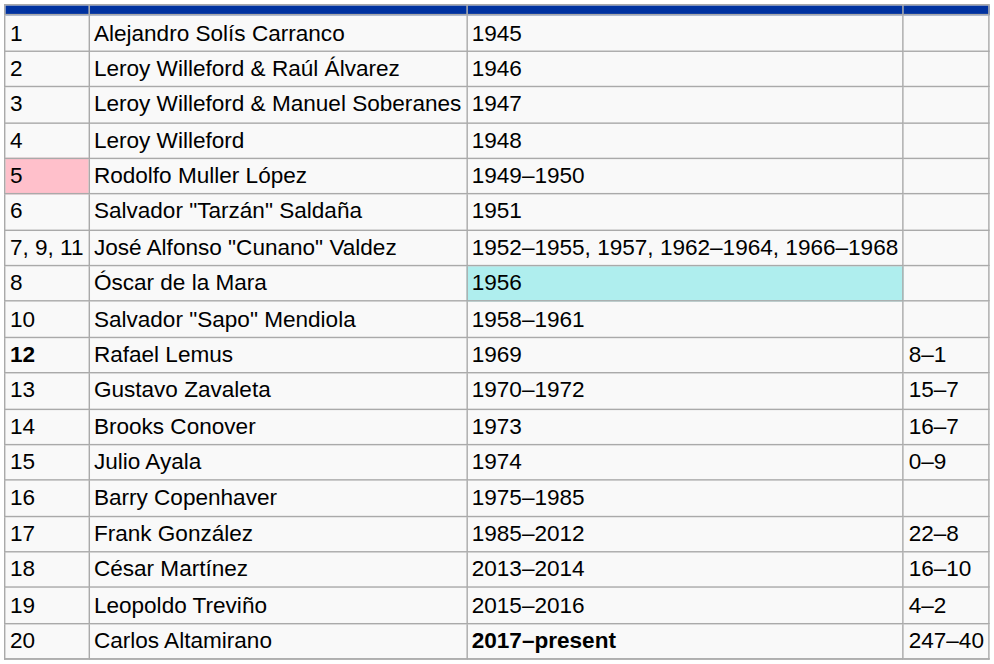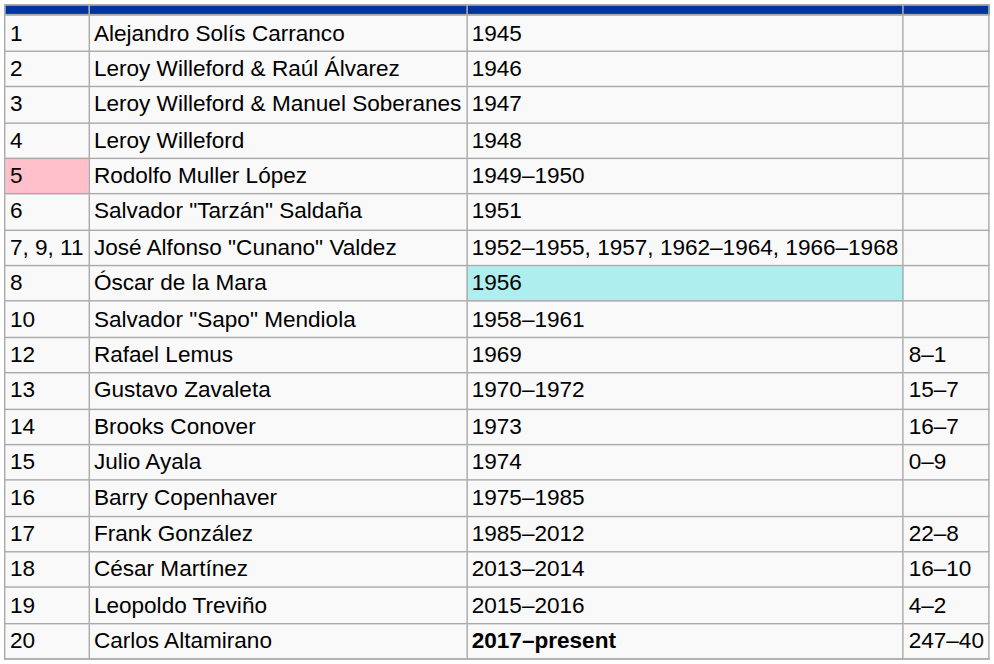(22, 354) bold -> (22, 354) normal
